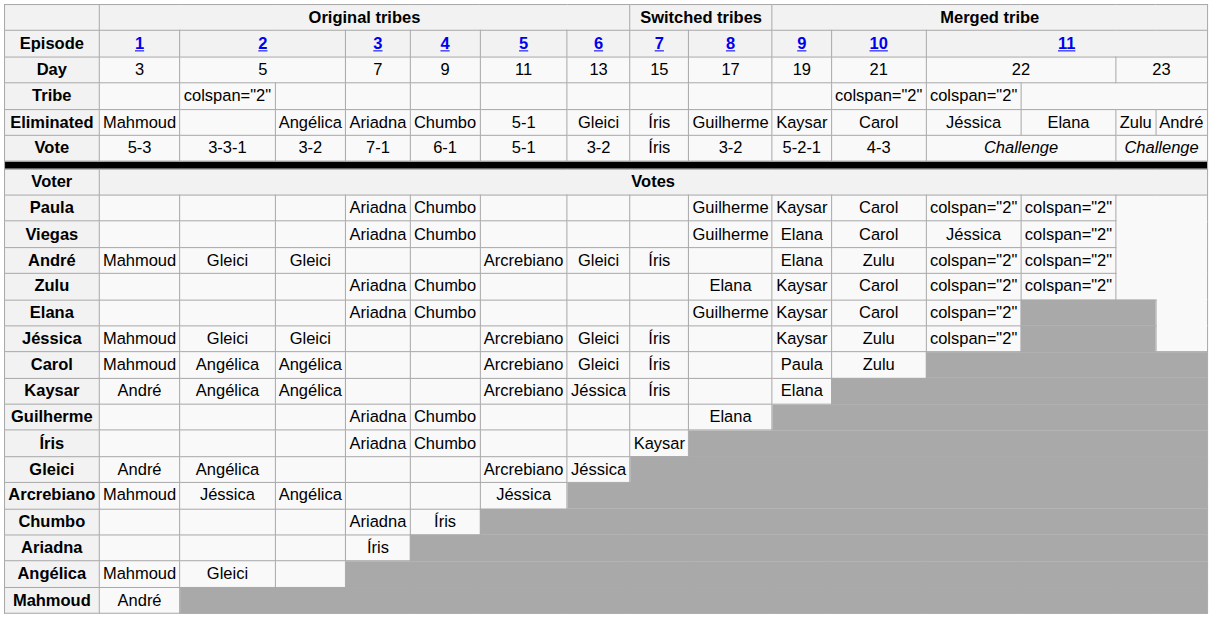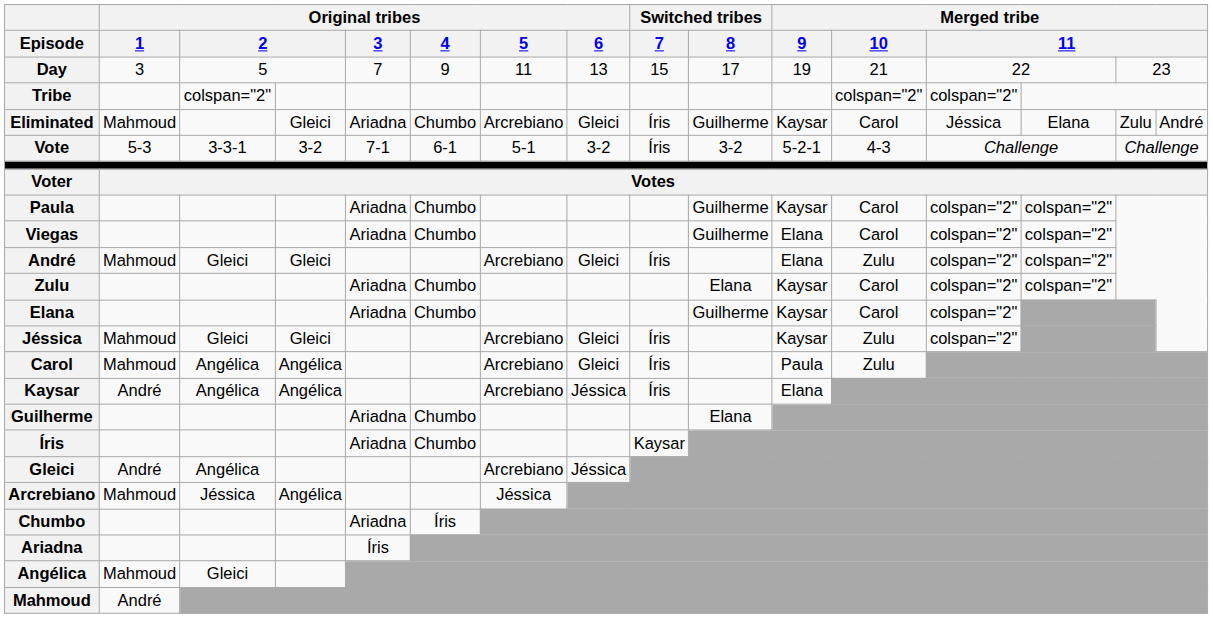(310, 122) Angélica -> (310, 122) Gleici
(524, 122) 5-1 -> (524, 122) Arcrebiano
(974, 234) Jéssica -> (974, 234) colspan="2"
